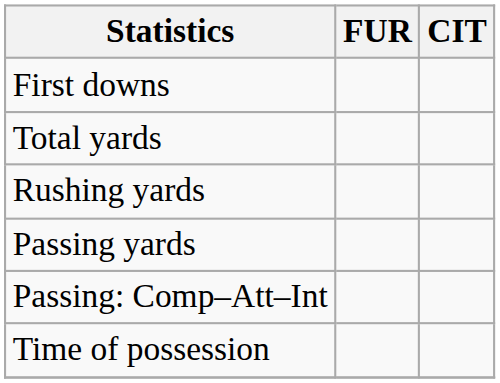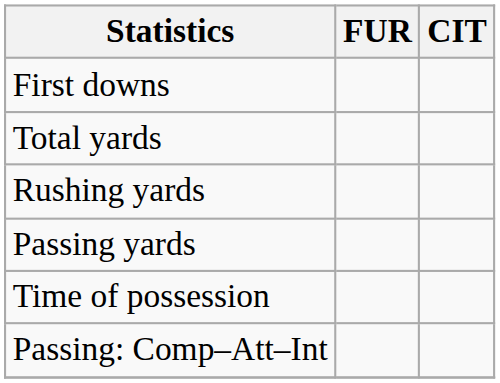rows swapped: (170, 296) <-> (141, 349)
